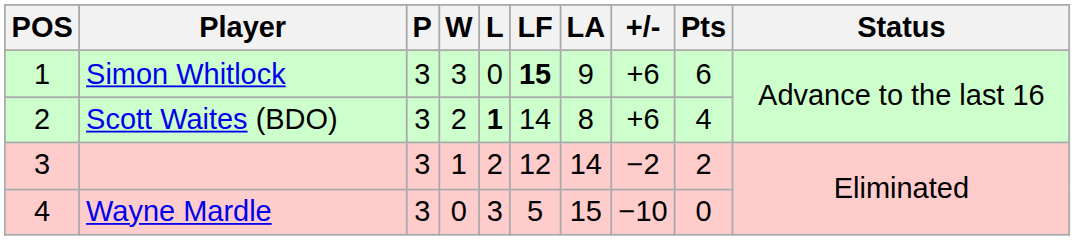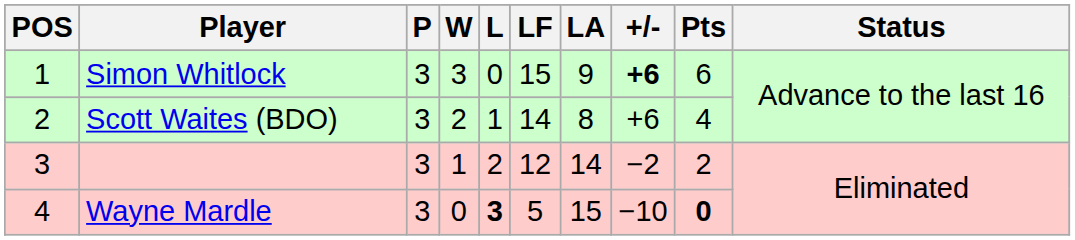(535, 73) bold -> (535, 73) normal
(643, 73) normal -> (643, 73) bold
(495, 119) bold -> (495, 119) normal
(495, 211) normal -> (495, 211) bold
(704, 211) normal -> (704, 211) bold
